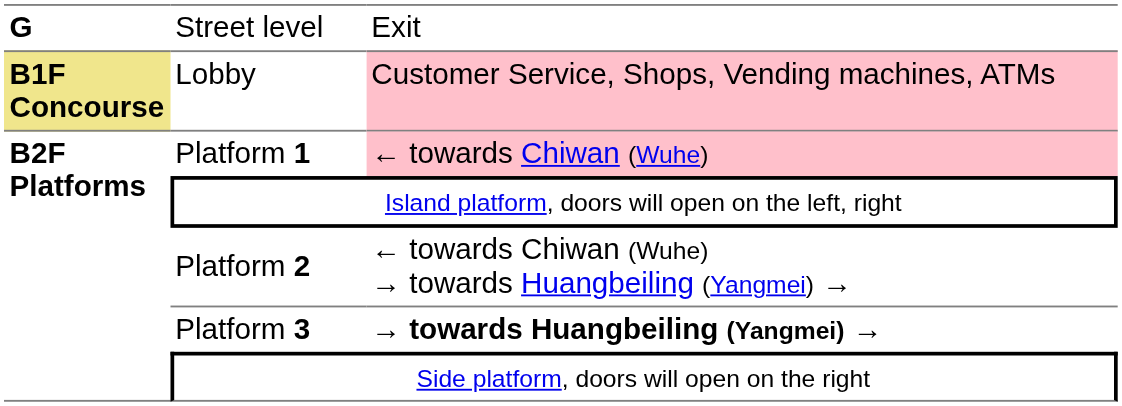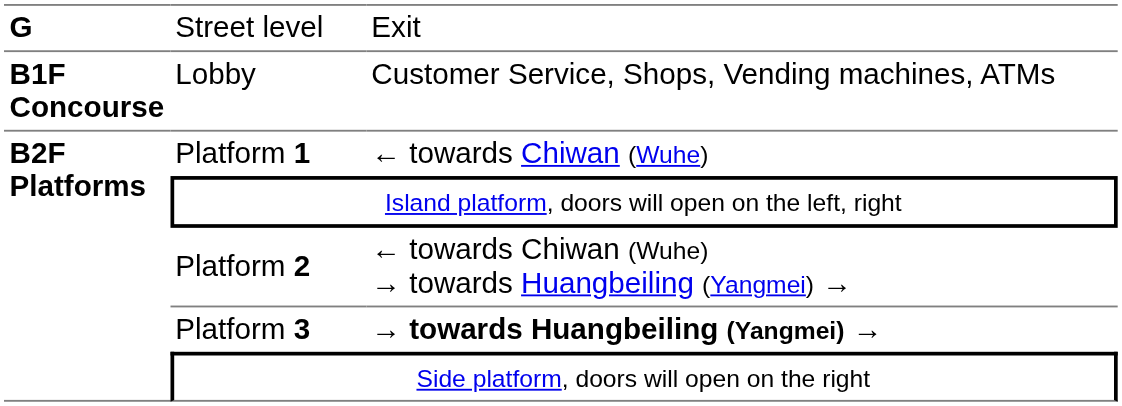(87, 90) khaki background -> (87, 90) no background
(713, 73) pink background -> (713, 73) no background
(540, 153) pink background -> (540, 153) no background
